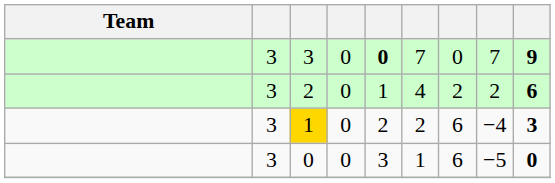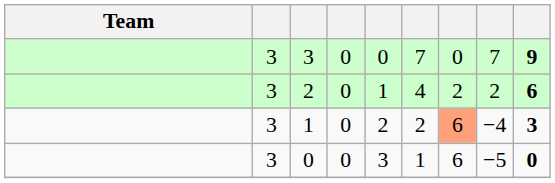(383, 56) bold -> (383, 56) normal
(309, 125) gold background -> (309, 125) no background
(457, 125) no background -> (457, 125) lightsalmon background
